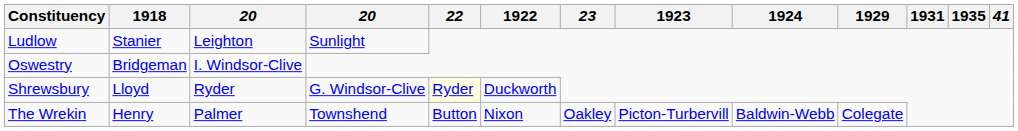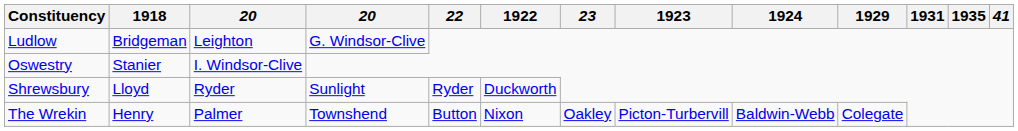(137, 41) Stanier -> (150, 41) Bridgeman
(337, 41) Sunlight -> (367, 41) G. Windsor-Clive
(150, 65) Bridgeman -> (137, 65) Stanier
(367, 89) G. Windsor-Clive -> (337, 89) Sunlight
(453, 89) lightyellow background -> (453, 89) no background
